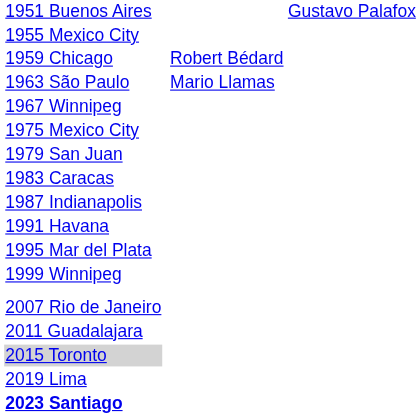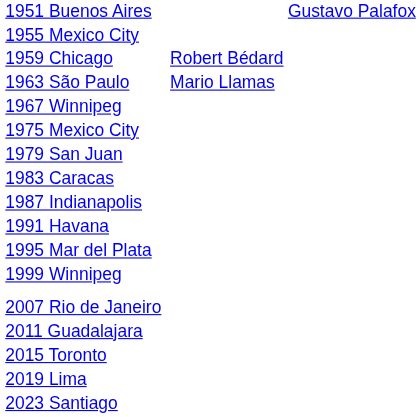(56, 355) lightgrey background -> (56, 355) no background
(64, 403) bold -> (62, 403) normal
